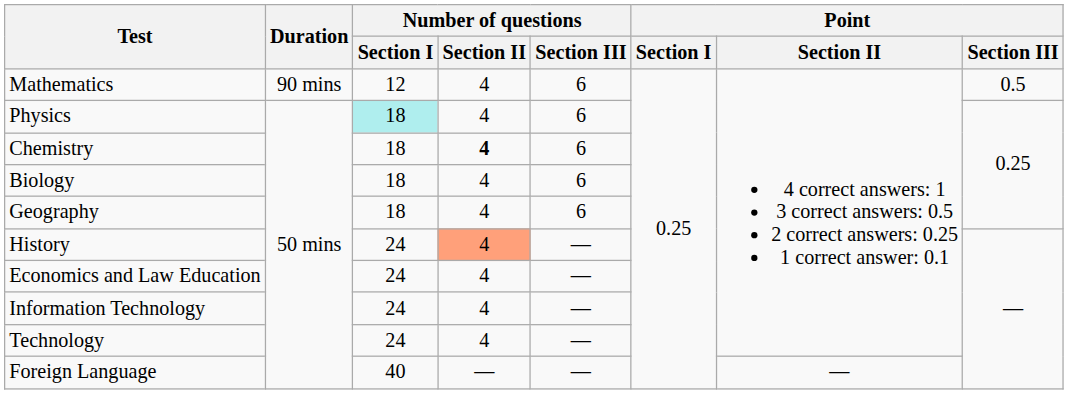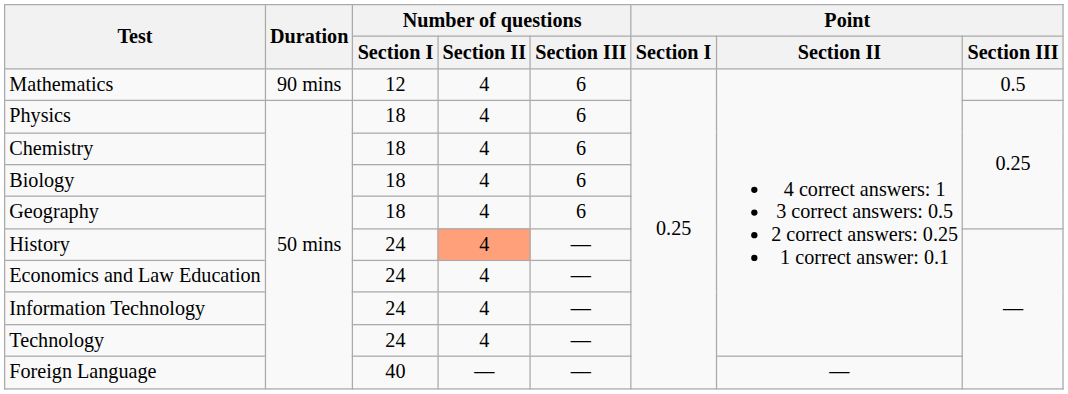(395, 116) paleturquoise background -> (395, 116) no background
(484, 148) bold -> (484, 148) normal
